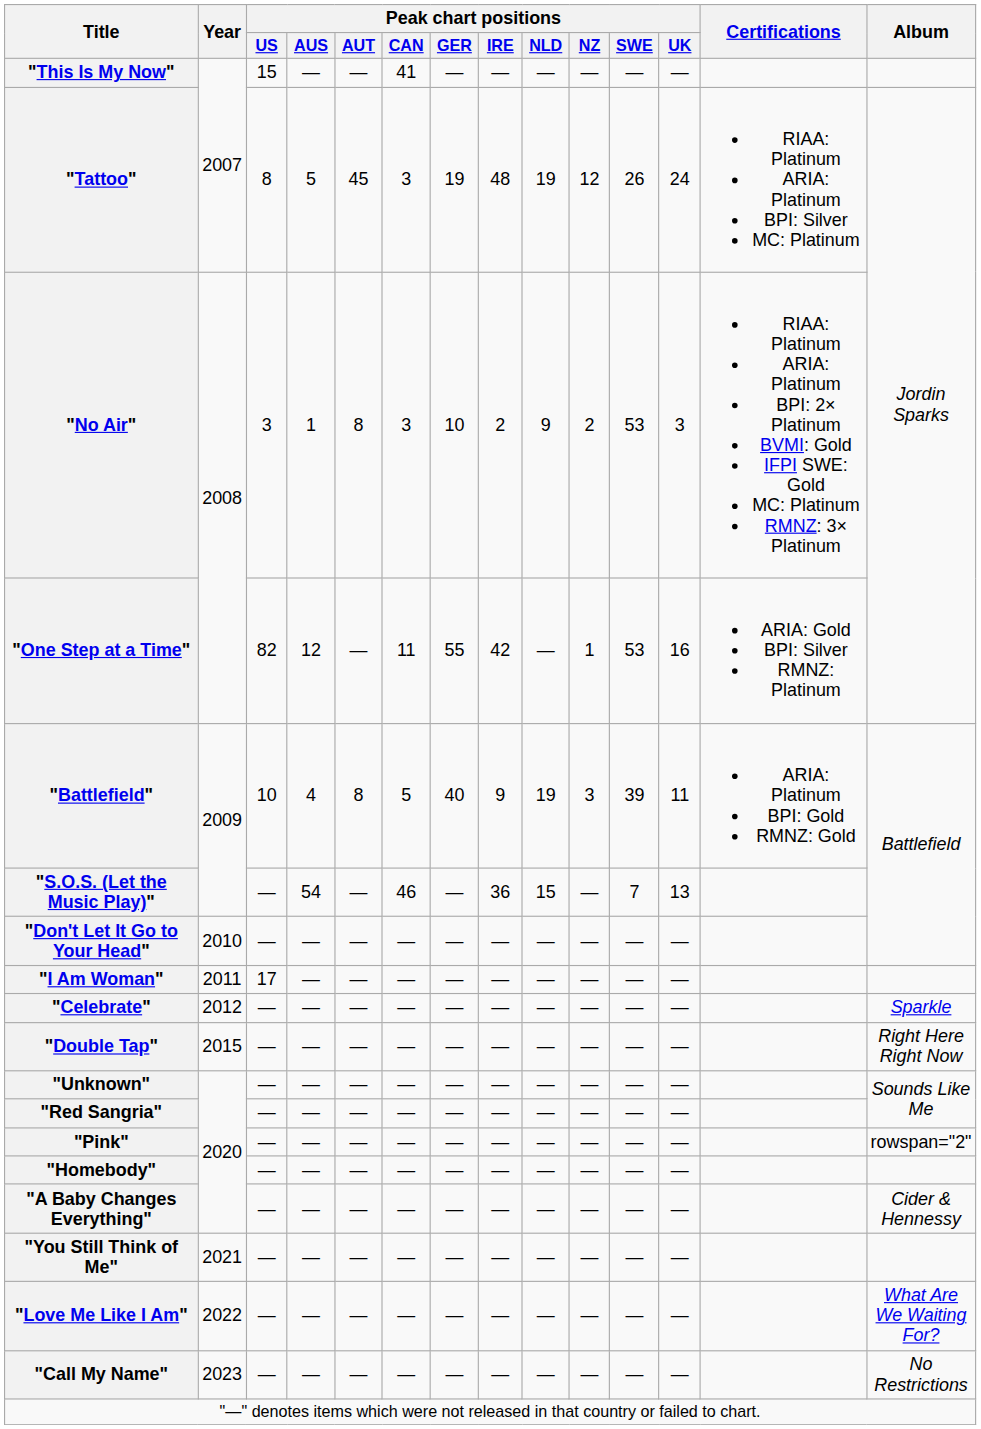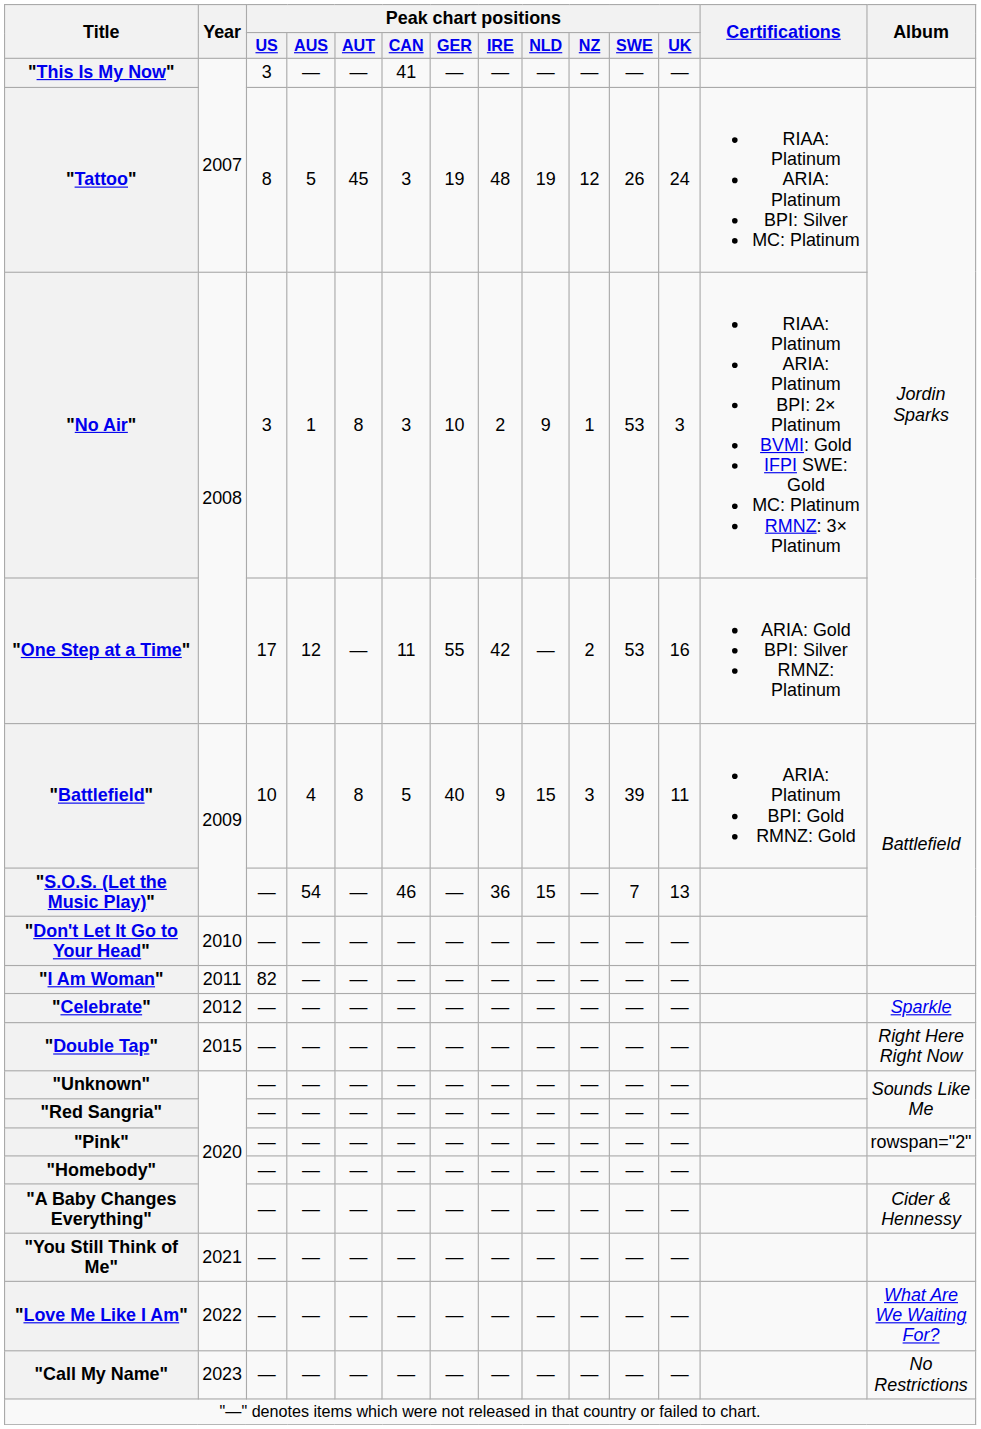(267, 72) 15 -> (267, 72) 3
(590, 425) 2 -> (590, 425) 1
(267, 650) 82 -> (267, 650) 17
(590, 650) 1 -> (590, 650) 2
(546, 795) 19 -> (546, 795) 15
(267, 979) 17 -> (267, 979) 82
